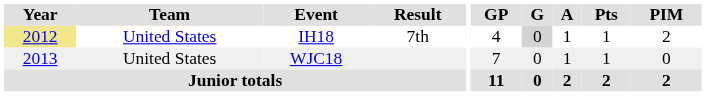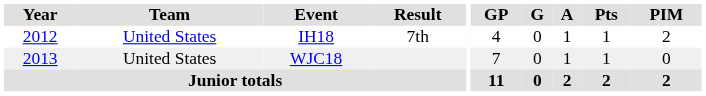(40, 36) khaki background -> (40, 36) no background
(537, 36) lightgrey background -> (537, 36) no background
